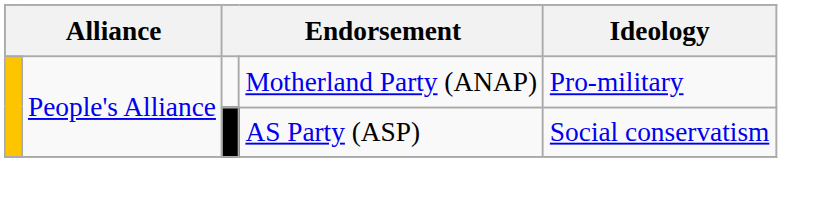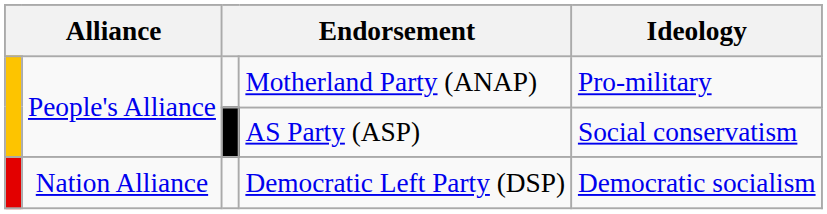+ row: (405, 183)
